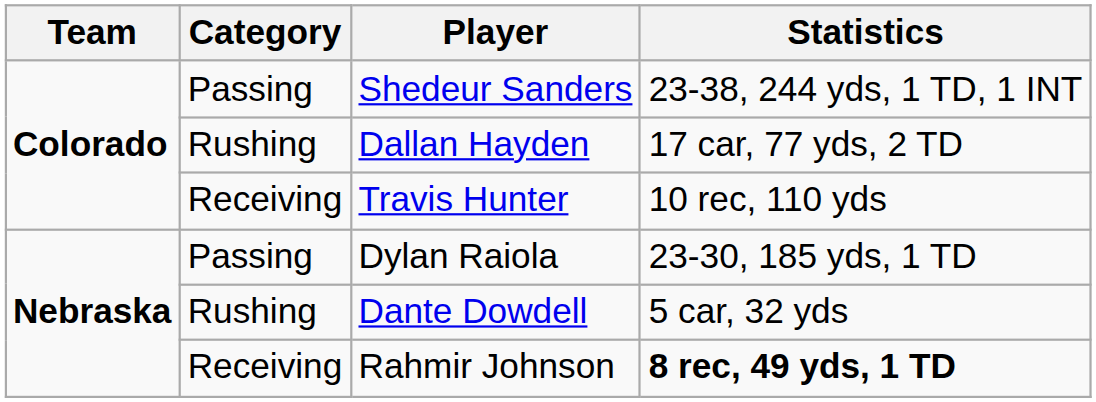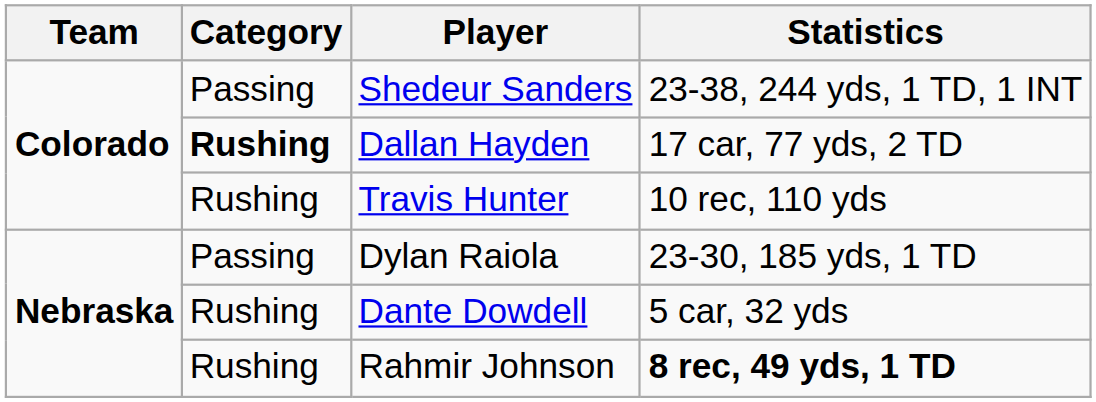(252, 144) normal -> (260, 144) bold
(265, 200) Receiving -> (254, 200) Rushing
(265, 367) Receiving -> (254, 367) Rushing
